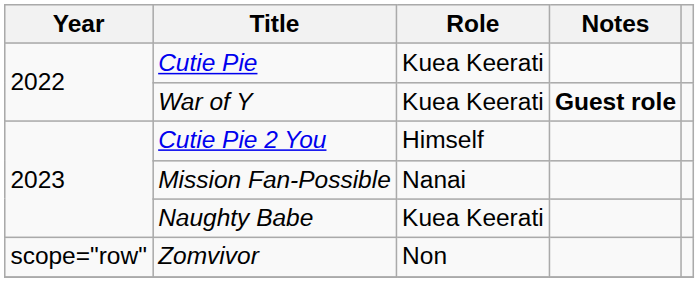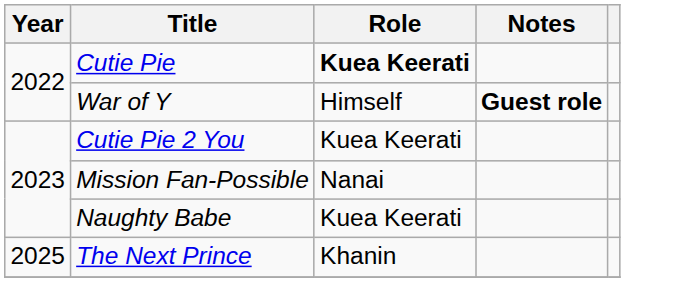(473, 62) normal -> (395, 62) bold
(473, 101) Kuea Keerati -> (361, 101) Himself
(443, 140) Himself -> (391, 140) Kuea Keerati
+ row: (164, 256)
- row: (208, 256)
